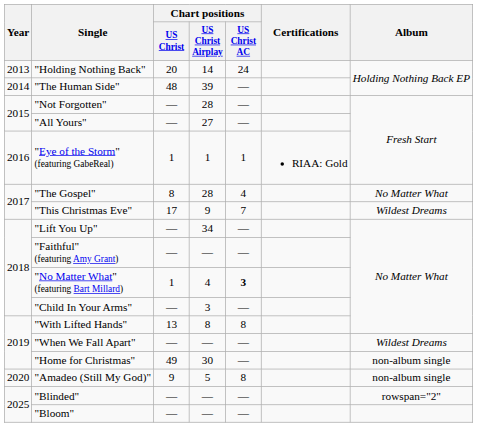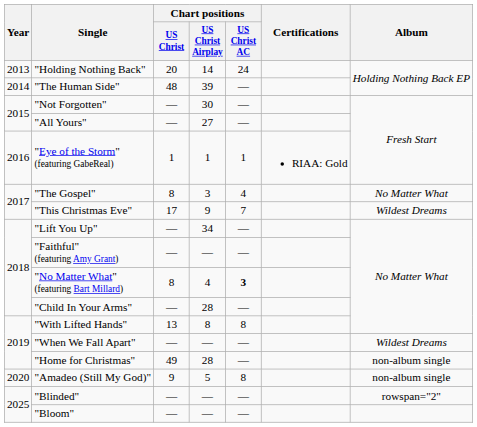(207, 104) 28 -> (207, 104) 30
(207, 192) 28 -> (207, 192) 3
(172, 282) 1 -> (172, 282) 8
(207, 306) 3 -> (207, 306) 28
(207, 360) 30 -> (207, 360) 28
